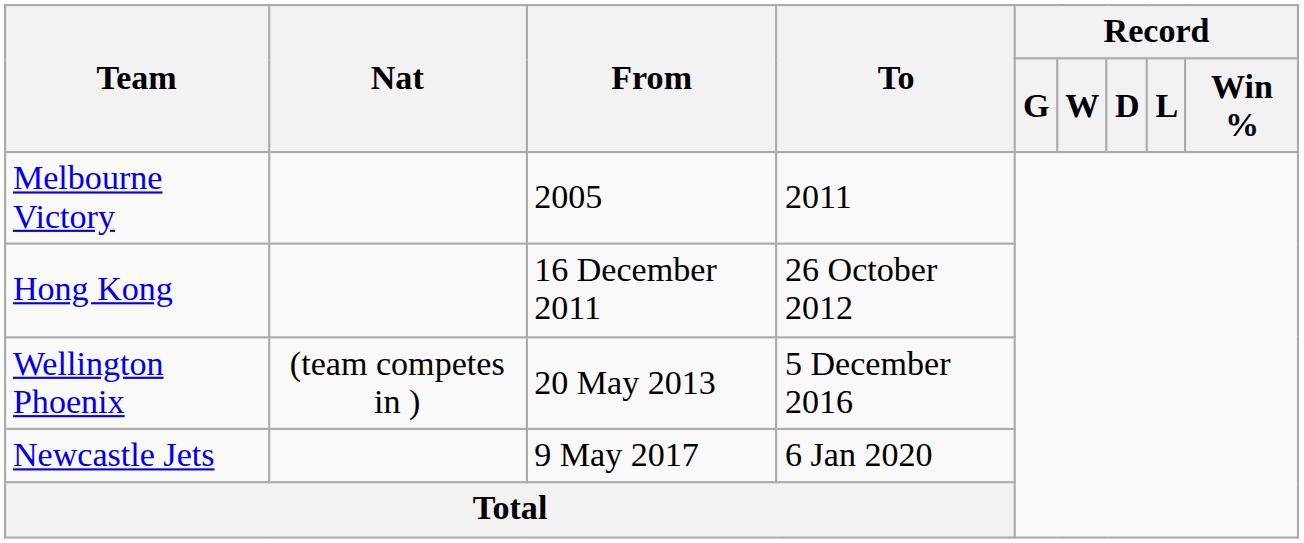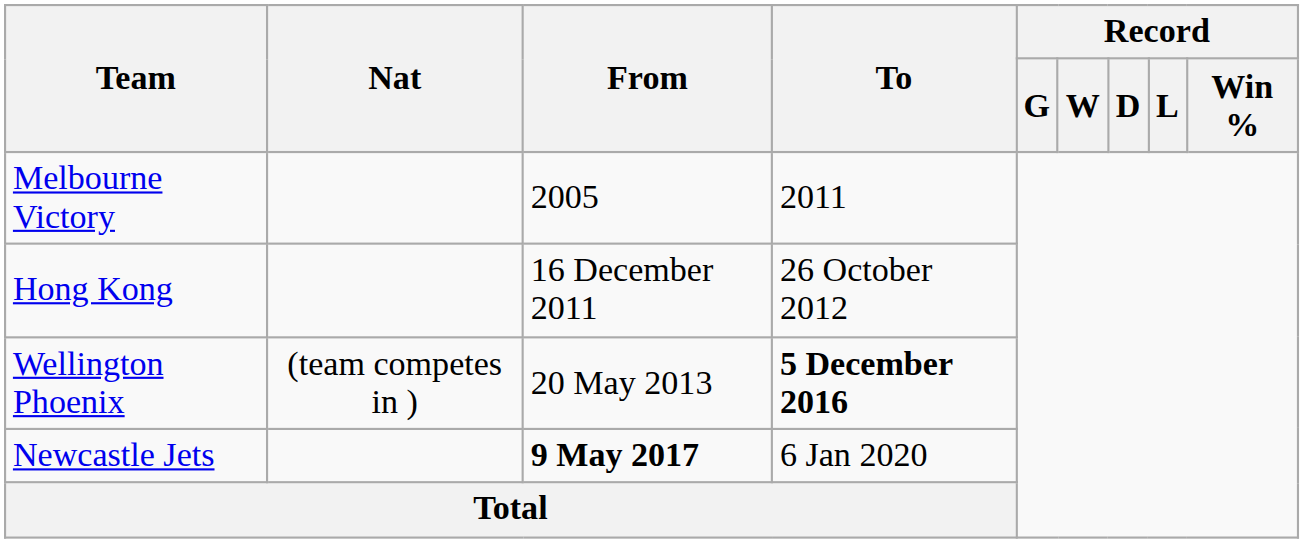(868, 381) normal -> (866, 381) bold
(616, 455) normal -> (615, 455) bold
